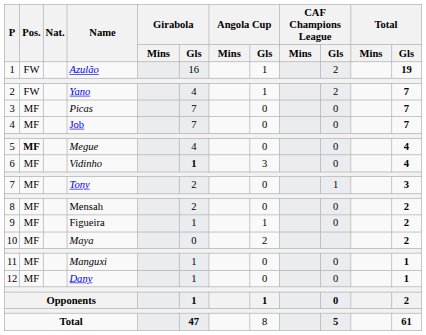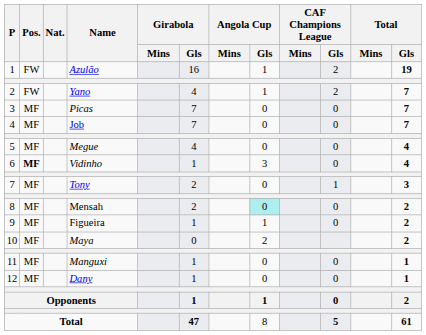(31, 146) bold -> (31, 146) normal
(31, 163) normal -> (31, 163) bold
(194, 163) bold -> (194, 163) normal
(265, 206) no background -> (265, 206) paleturquoise background
